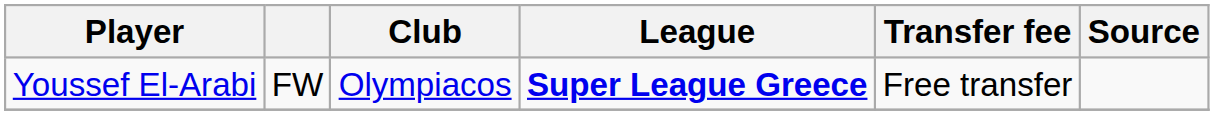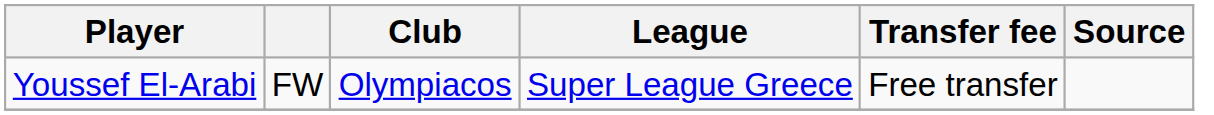(697, 84) bold -> (690, 84) normal
